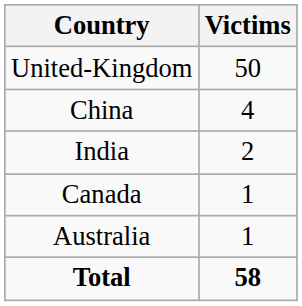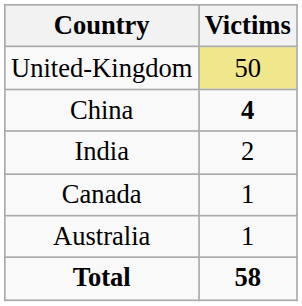(248, 67) no background -> (248, 67) khaki background
(248, 109) normal -> (248, 109) bold
